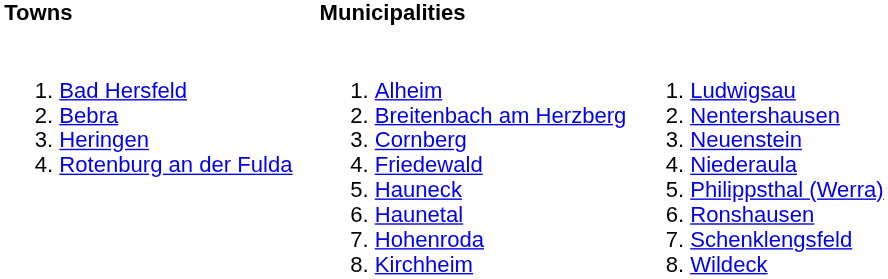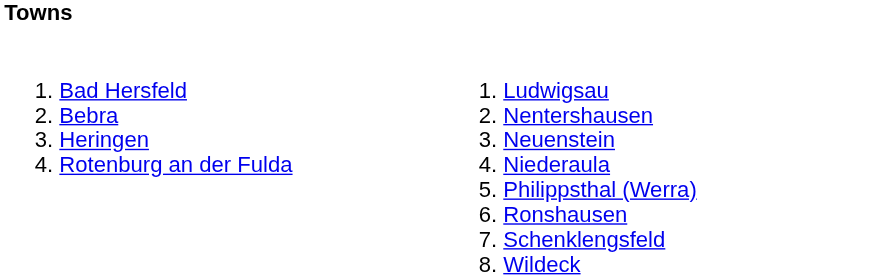- column: (393, 13)
